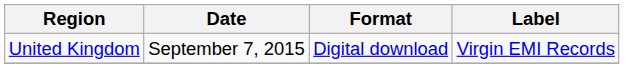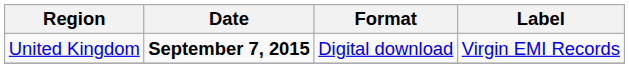(226, 48) normal -> (229, 48) bold
